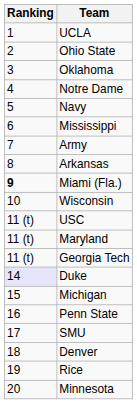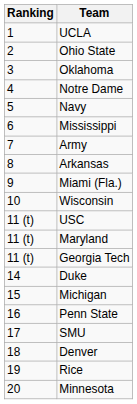(10, 182) bold -> (10, 182) normal
(14, 276) lavender background -> (14, 276) no background
